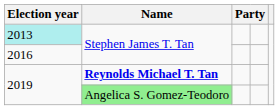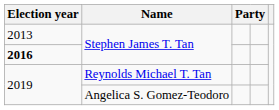(20, 34) paleturquoise background -> (20, 34) no background
(20, 54) normal -> (20, 54) bold
(151, 74) bold -> (148, 74) normal
(157, 94) lightgreen background -> (157, 94) no background
